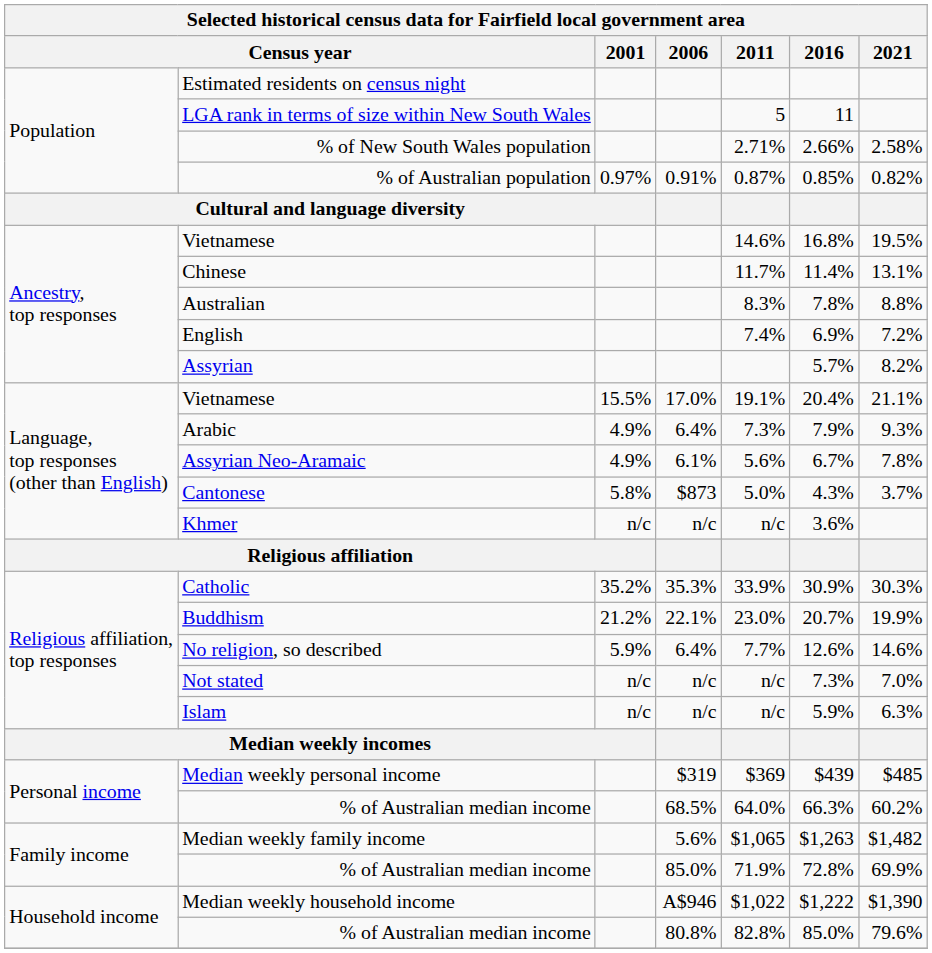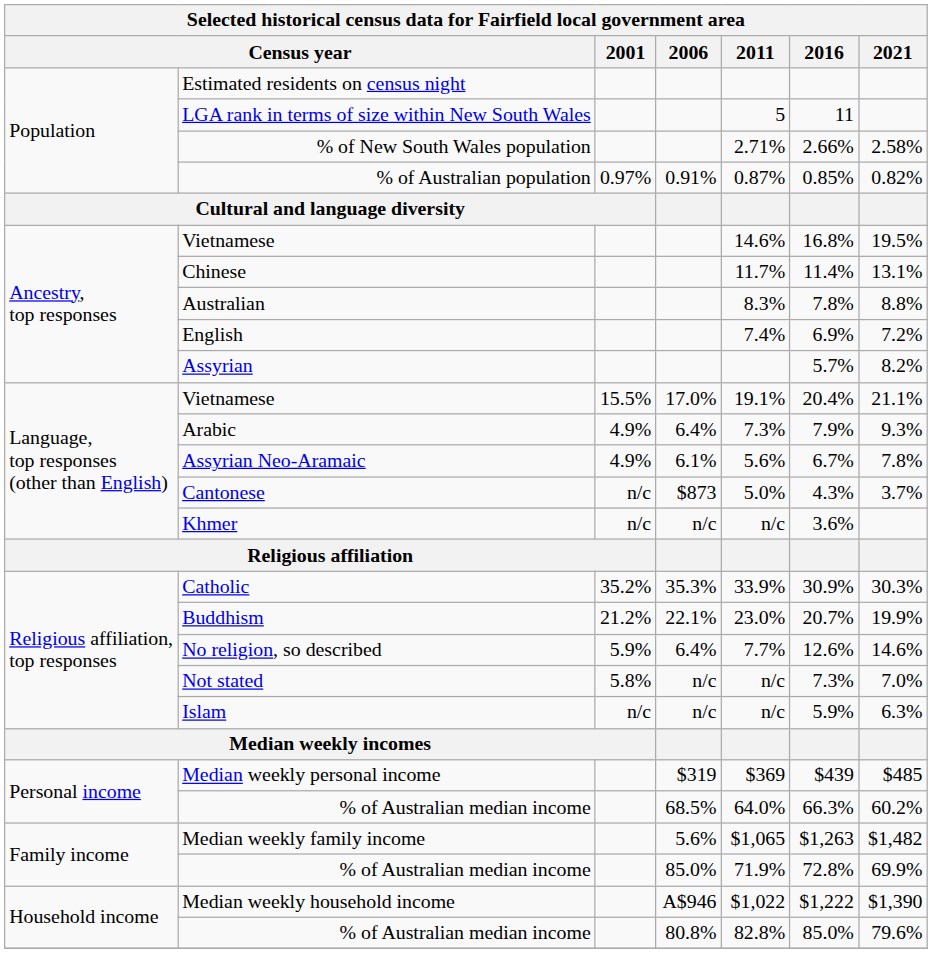(631, 492) 5.8% -> (639, 492) n/c
(639, 680) n/c -> (631, 680) 5.8%
